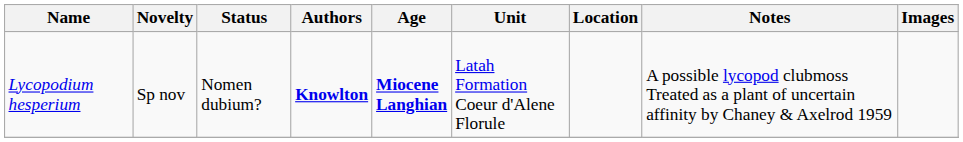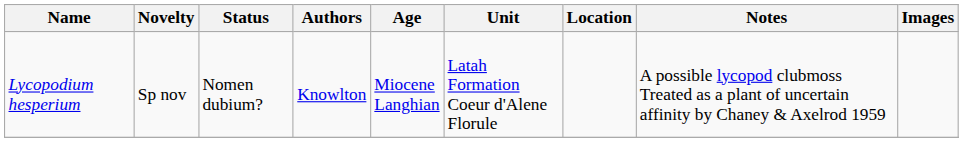(332, 94) bold -> (332, 94) normal
(412, 94) bold -> (407, 94) normal
